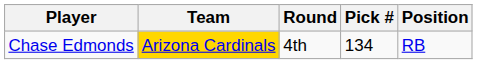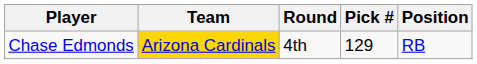(359, 44) 134 -> (359, 44) 129
